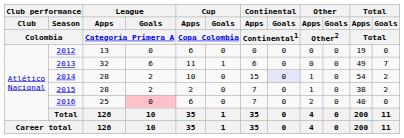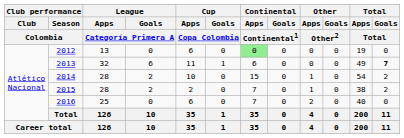(254, 51) no background -> (254, 51) lightgreen background
(386, 64) normal -> (386, 64) bold
(284, 76) lavender background -> (284, 76) no background
(151, 102) pink background -> (151, 102) no background
